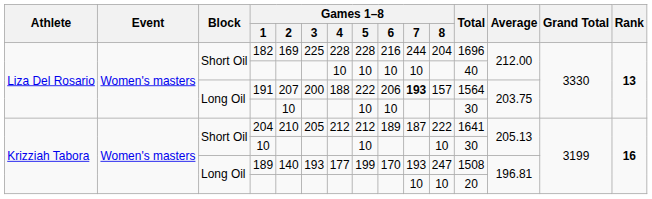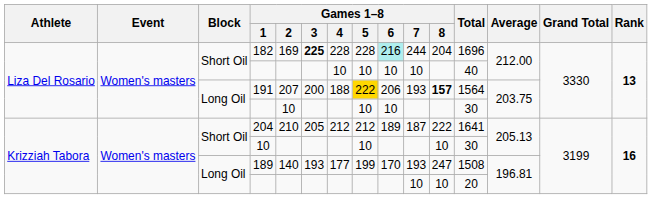(314, 52) normal -> (314, 52) bold
(391, 52) no background -> (391, 52) paleturquoise background
(365, 90) no background -> (365, 90) gold background
(416, 90) bold -> (416, 90) normal
(442, 90) normal -> (442, 90) bold
